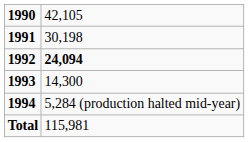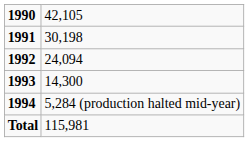(64, 59) bold -> (64, 59) normal
